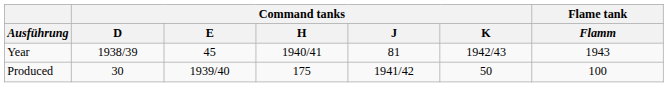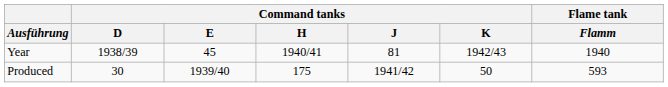(598, 52) 1943 -> (598, 52) 1940
(598, 71) 100 -> (598, 71) 593
